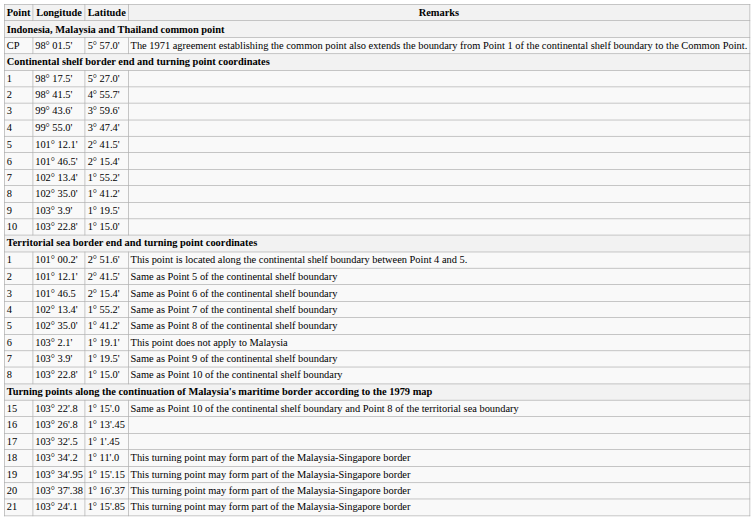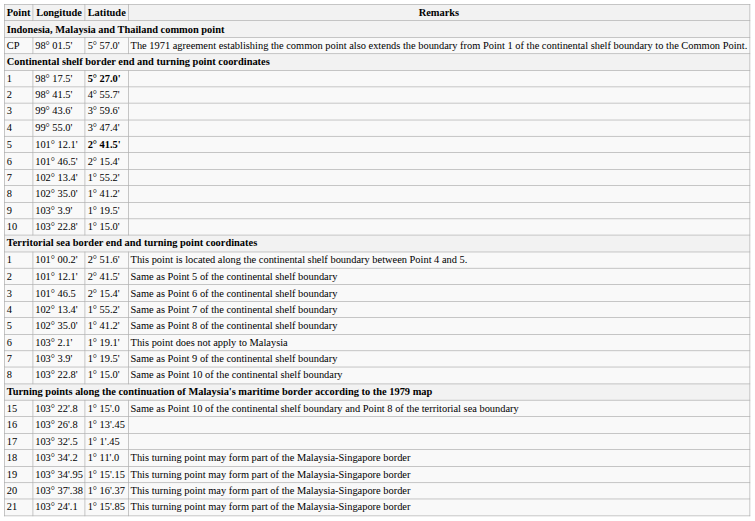(104, 78) normal -> (104, 78) bold
(104, 144) normal -> (104, 144) bold
